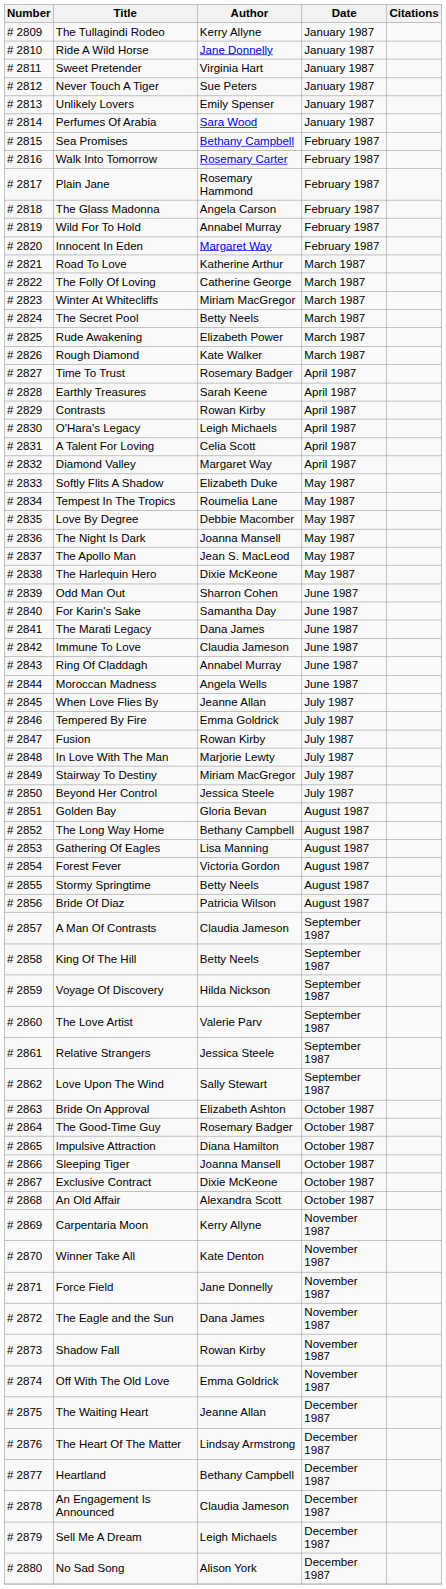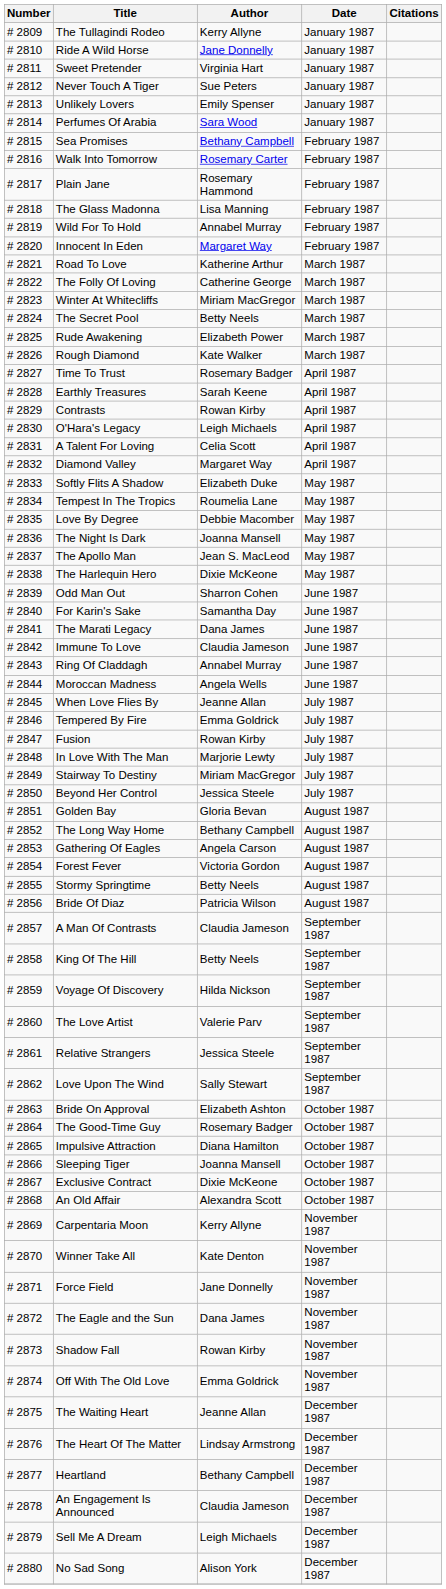(238, 209) Angela Carson -> (234, 209) Lisa Manning
(234, 848) Lisa Manning -> (238, 848) Angela Carson
